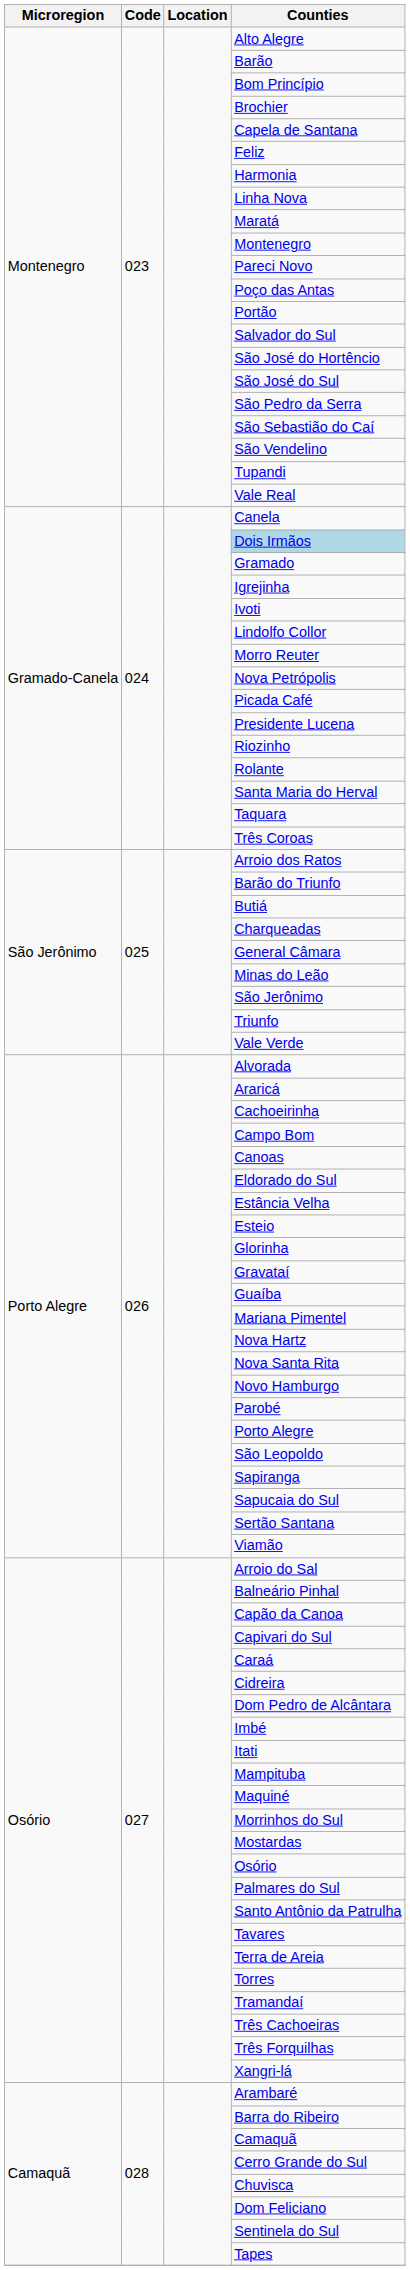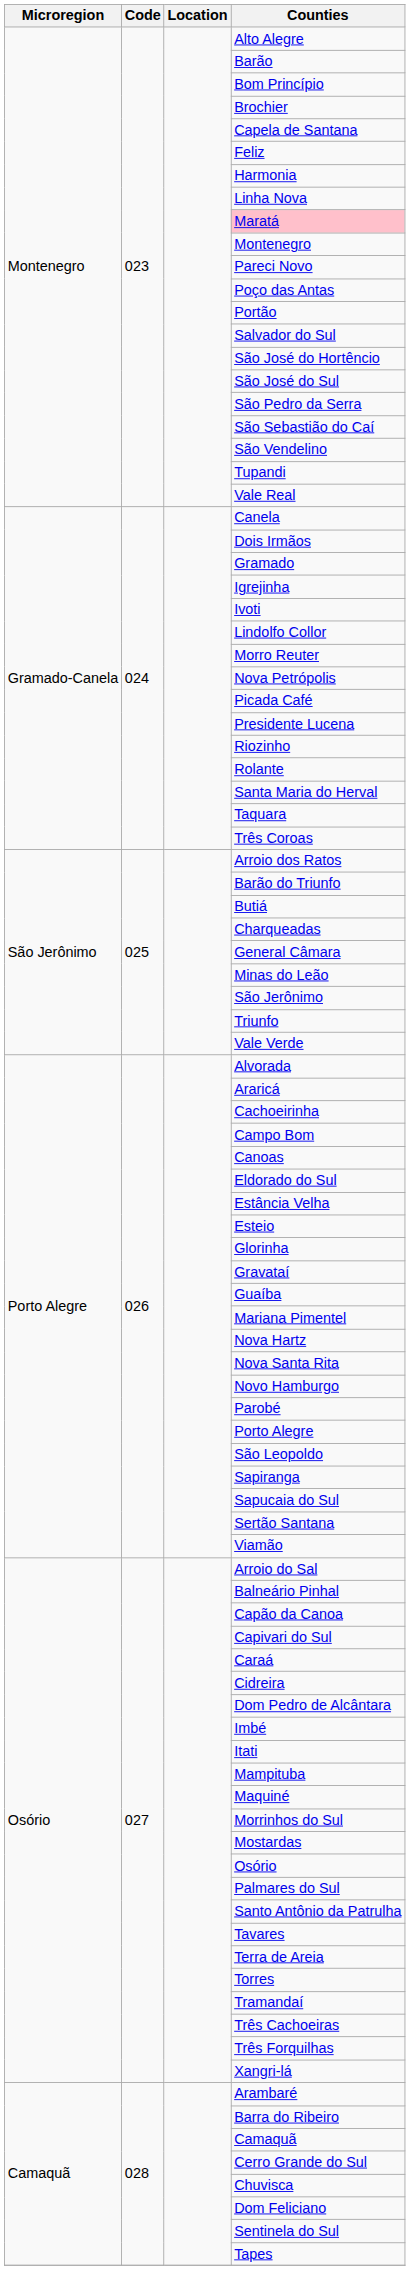(257, 221) no background -> (257, 221) pink background
(273, 541) lightblue background -> (273, 541) no background
